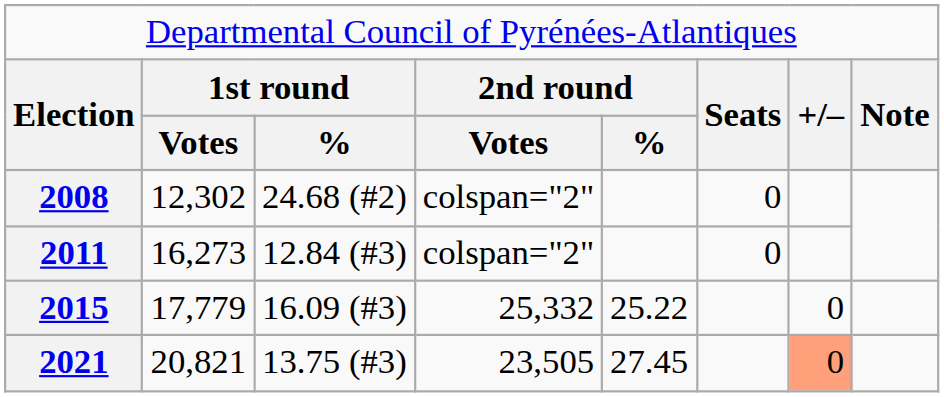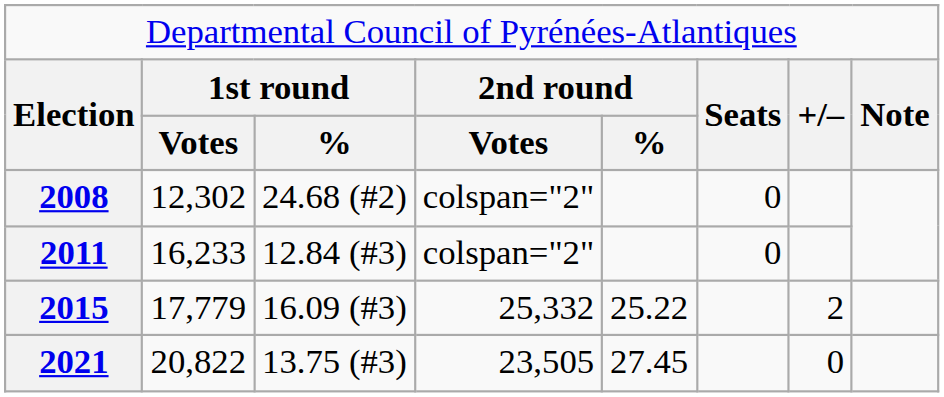(198, 252) 16,273 -> (198, 252) 16,233
(836, 307) 0 -> (836, 307) 2
(198, 362) 20,821 -> (198, 362) 20,822
(836, 362) lightsalmon background -> (836, 362) no background
